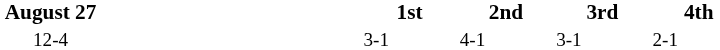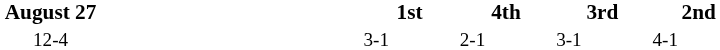columns swapped: (506, 12) <-> (699, 12)
